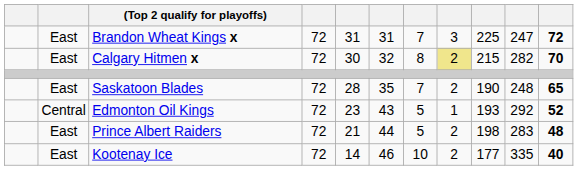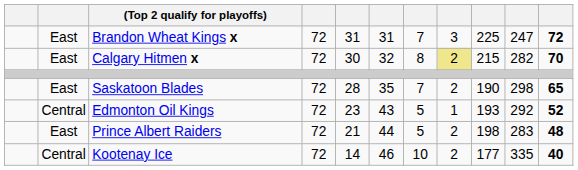(522, 88) 248 -> (522, 88) 298
(64, 154) East -> (64, 154) Central
